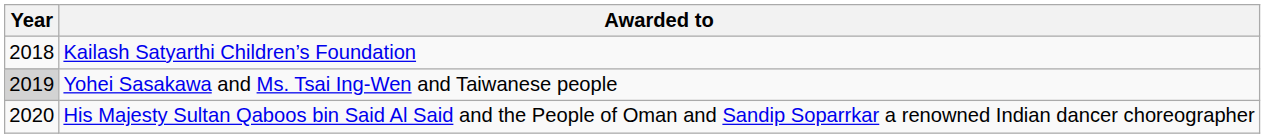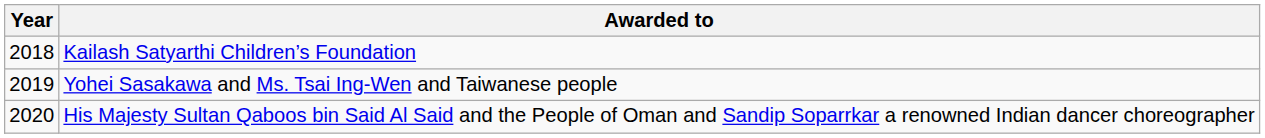(32, 84) lightgrey background -> (32, 84) no background
